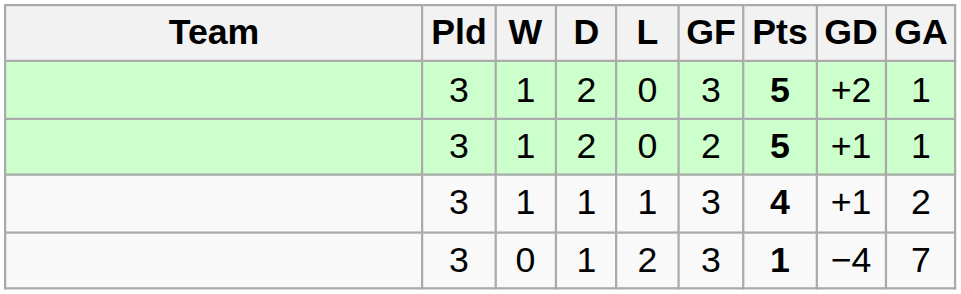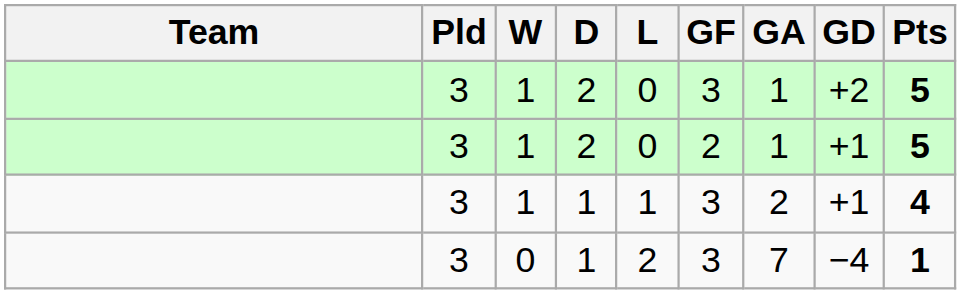columns swapped: (921, 32) <-> (780, 32)
